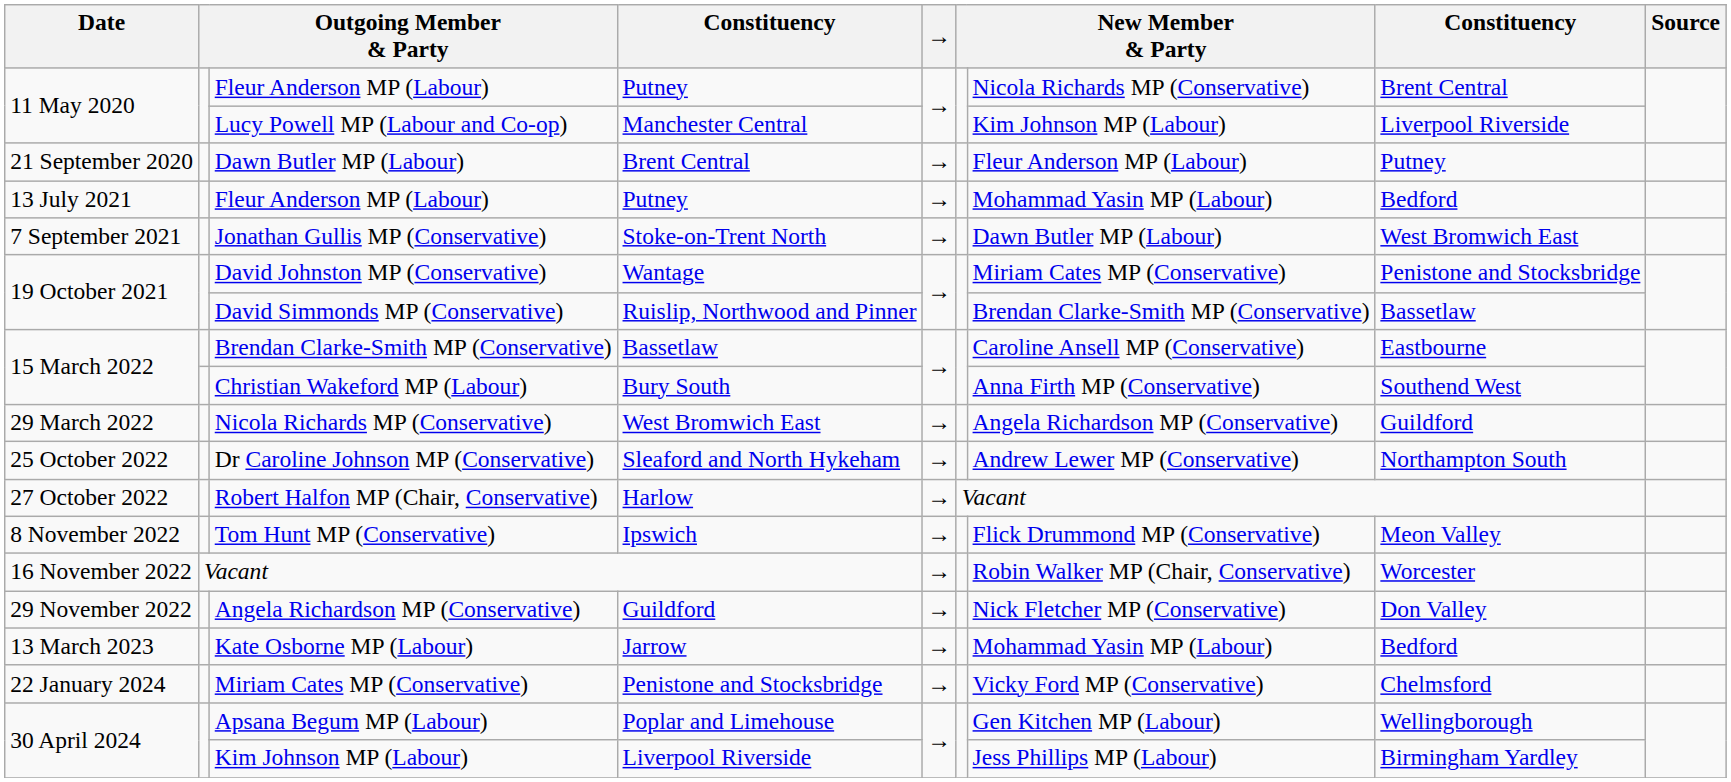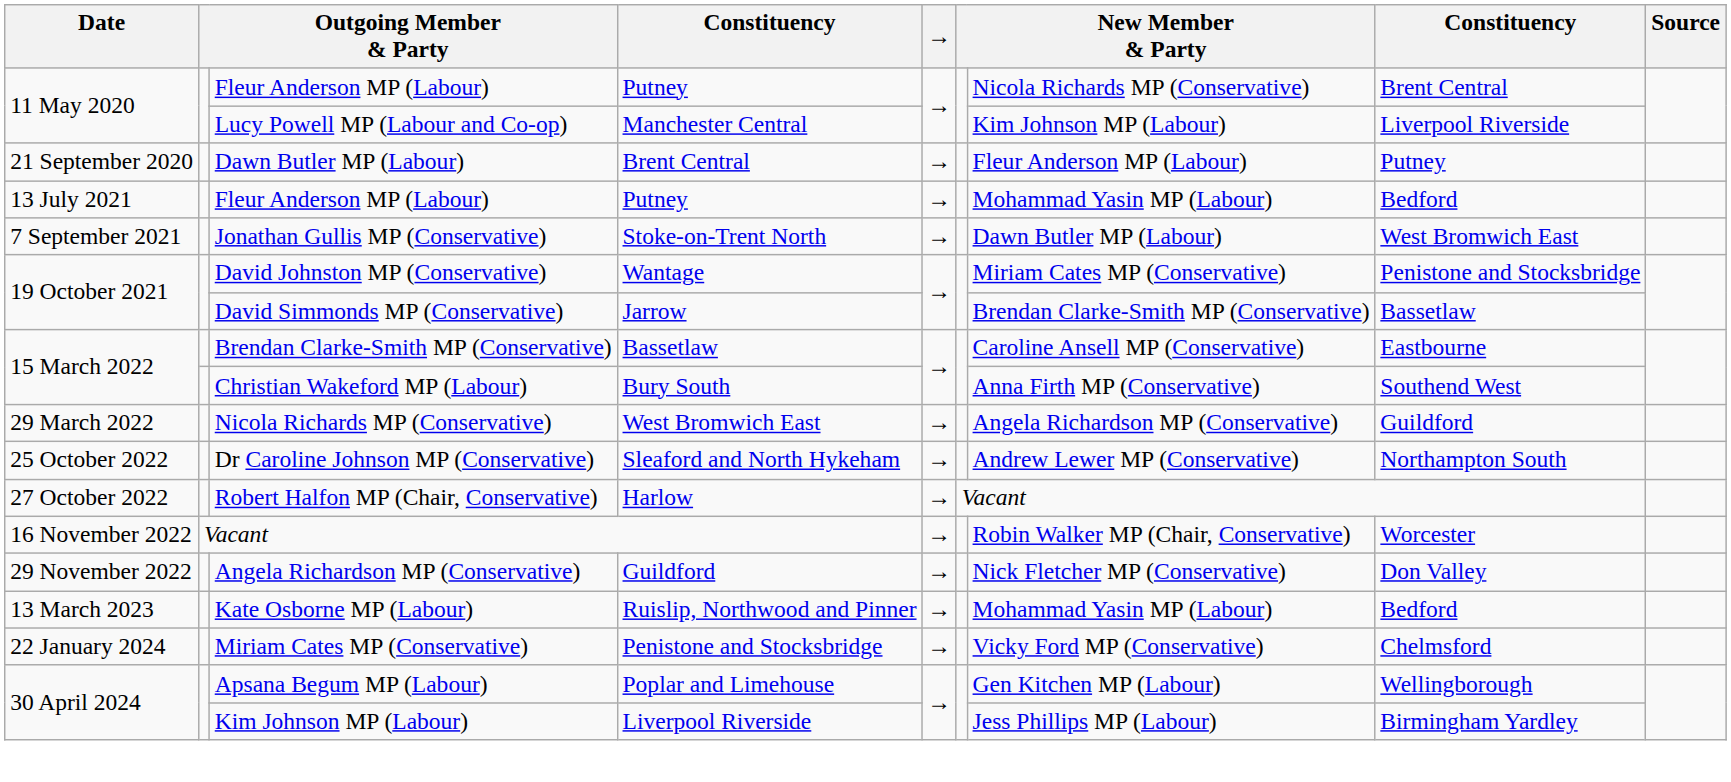(770, 310) Ruislip, Northwood and Pinner -> (655, 310) Jarrow
- row: (95, 534)
(655, 646) Jarrow -> (770, 609) Ruislip, Northwood and Pinner
